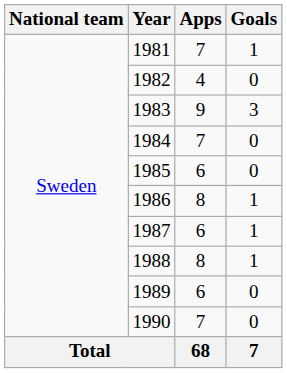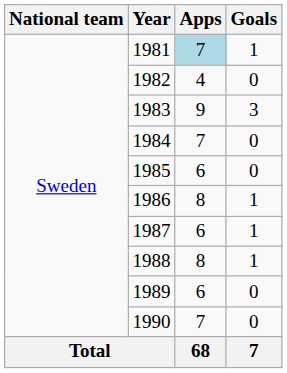(201, 49) no background -> (201, 49) lightblue background
